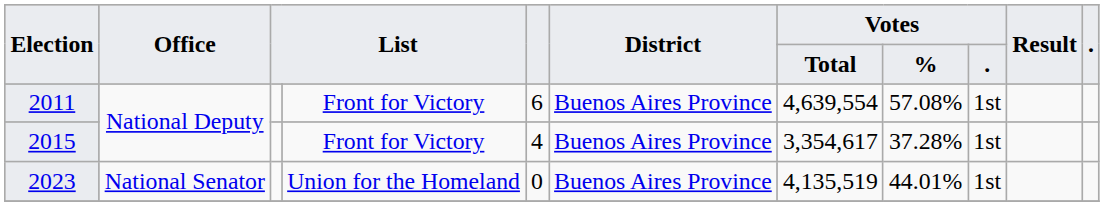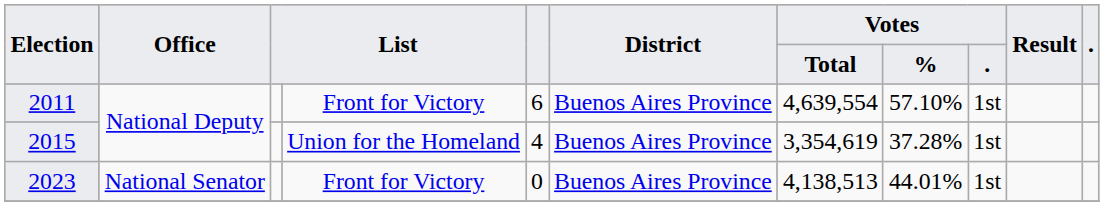(926, 102) 57.08% -> (926, 102) 57.10%
(404, 142) Front for Victory -> (404, 142) Union for the Homeland
(830, 142) 3,354,617 -> (830, 142) 3,354,619
(404, 181) Union for the Homeland -> (404, 181) Front for Victory
(830, 181) 4,135,519 -> (830, 181) 4,138,513
